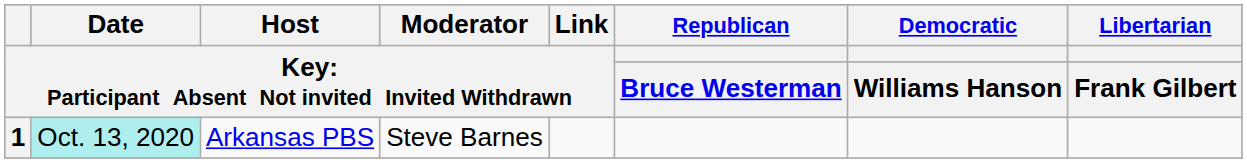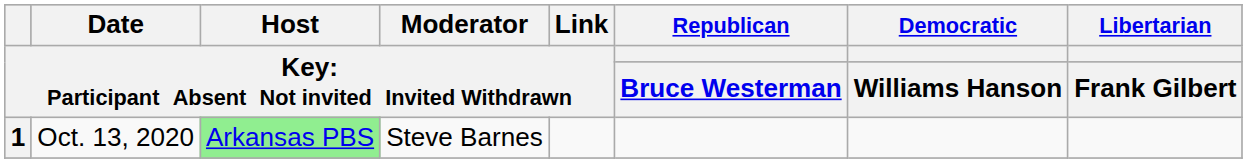(116, 137) paleturquoise background -> (116, 137) no background
(290, 137) no background -> (290, 137) lightgreen background
